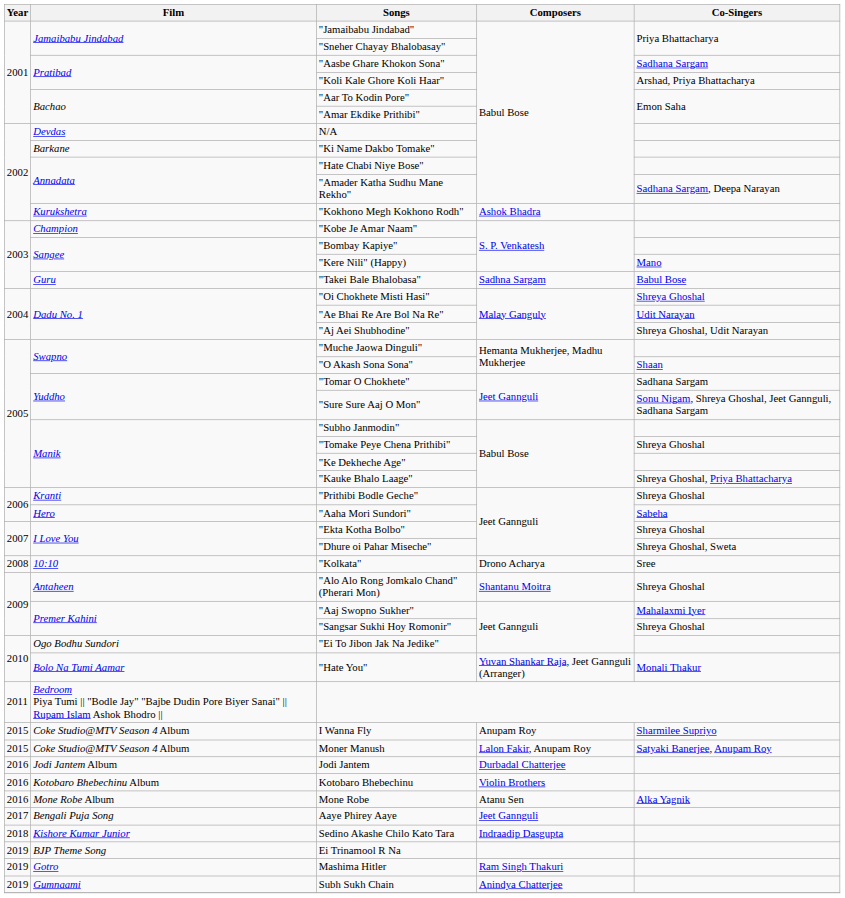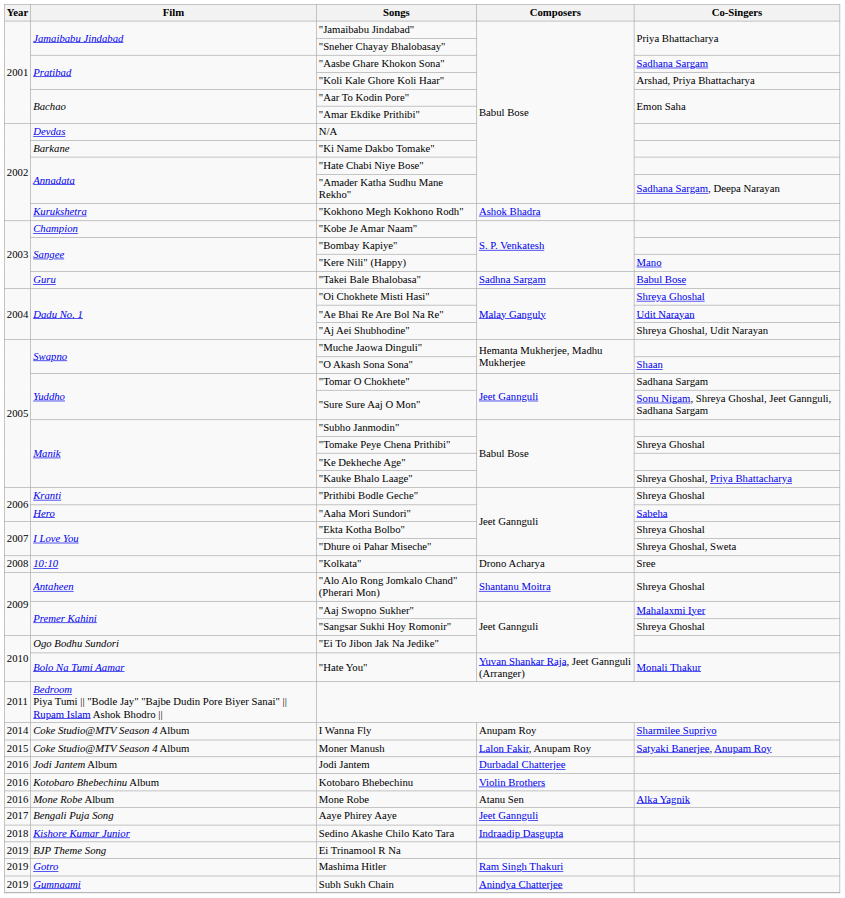(18, 731) 2015 -> (18, 731) 2014
